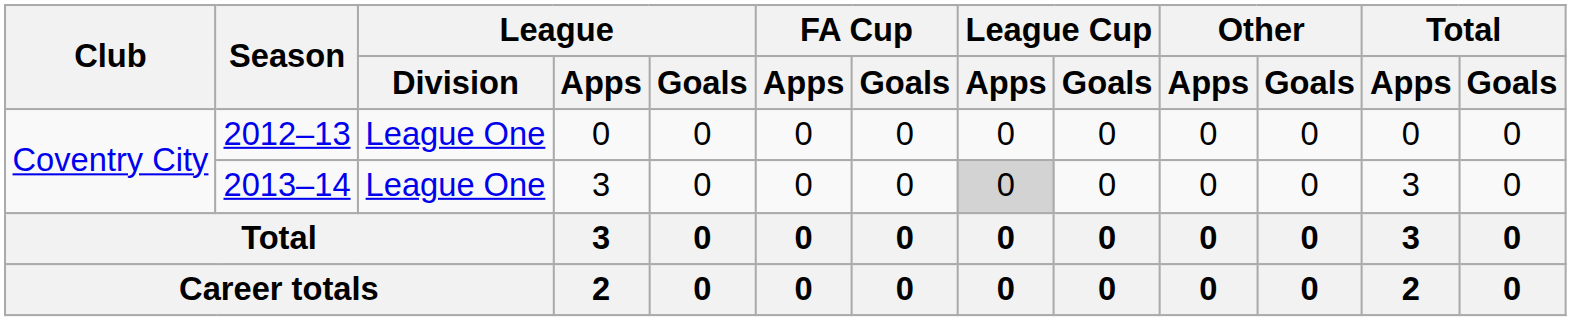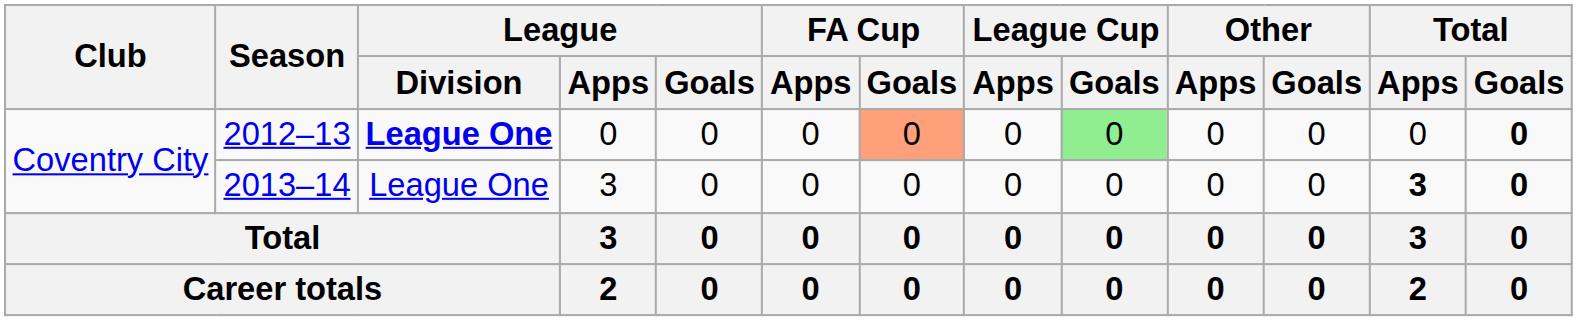(455, 133) normal -> (459, 133) bold
(905, 133) no background -> (912, 133) lightsalmon background
(1107, 133) no background -> (1114, 133) lightgreen background
(1512, 133) normal -> (1519, 133) bold
(1006, 185) lightgrey background -> (1013, 185) no background
(1411, 185) normal -> (1418, 185) bold
(1512, 185) normal -> (1519, 185) bold
